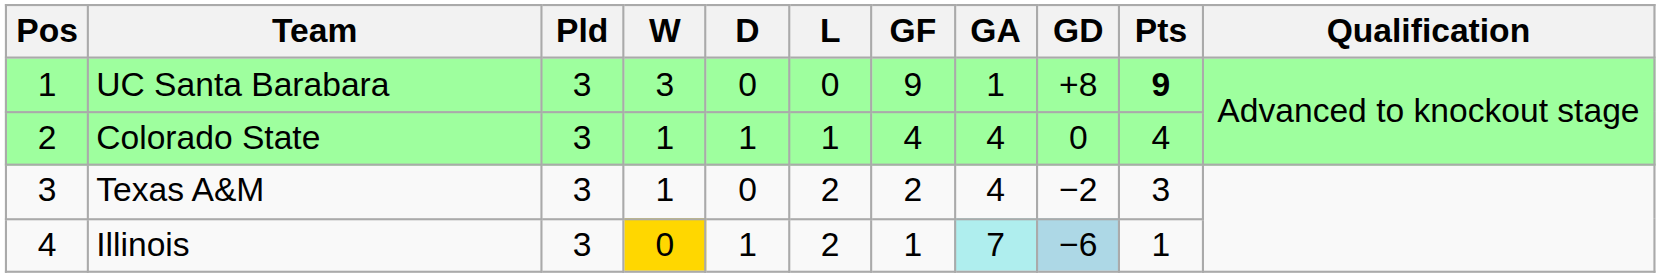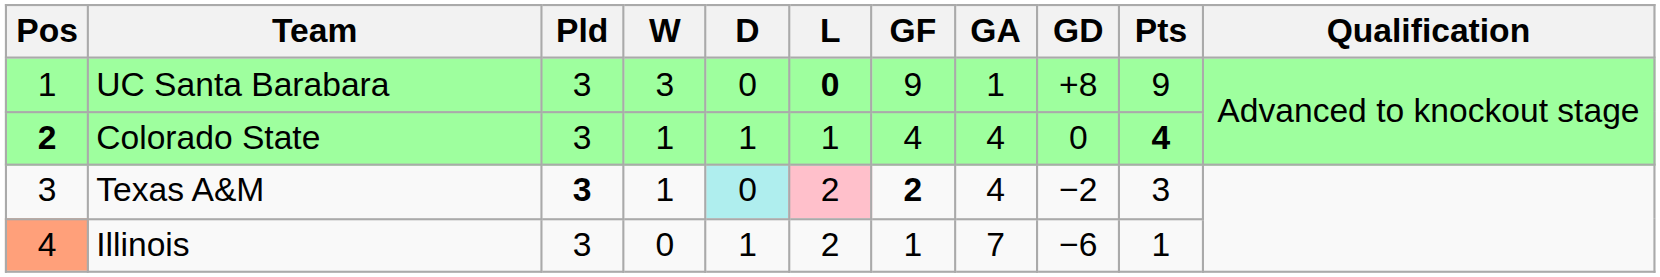(830, 84) normal -> (830, 84) bold
(1161, 84) bold -> (1161, 84) normal
(47, 137) normal -> (47, 137) bold
(1161, 137) normal -> (1161, 137) bold
(582, 191) normal -> (582, 191) bold
(748, 191) no background -> (748, 191) paleturquoise background
(830, 191) no background -> (830, 191) pink background
(913, 191) normal -> (913, 191) bold
(47, 244) no background -> (47, 244) lightsalmon background
(665, 244) gold background -> (665, 244) no background
(996, 244) paleturquoise background -> (996, 244) no background
(1078, 244) lightblue background -> (1078, 244) no background
